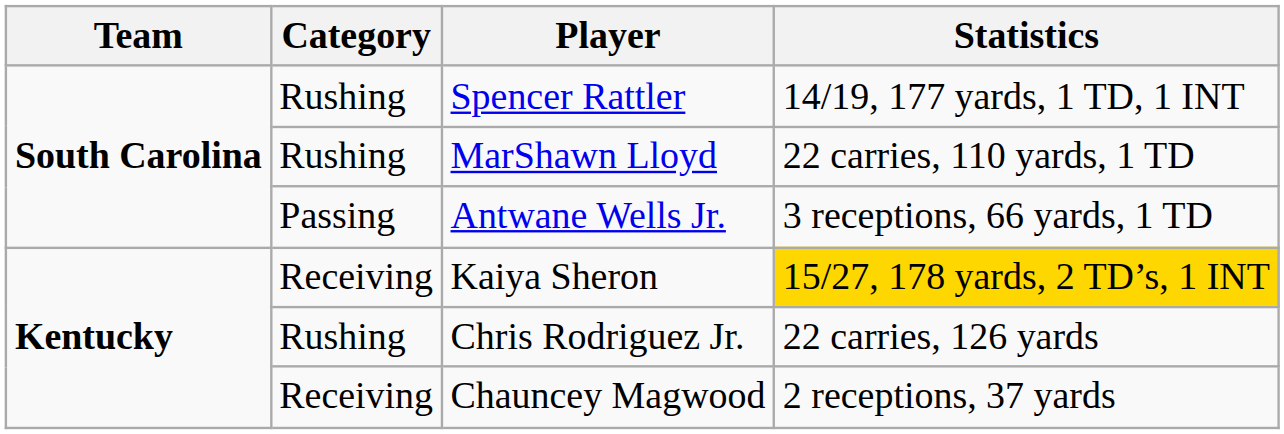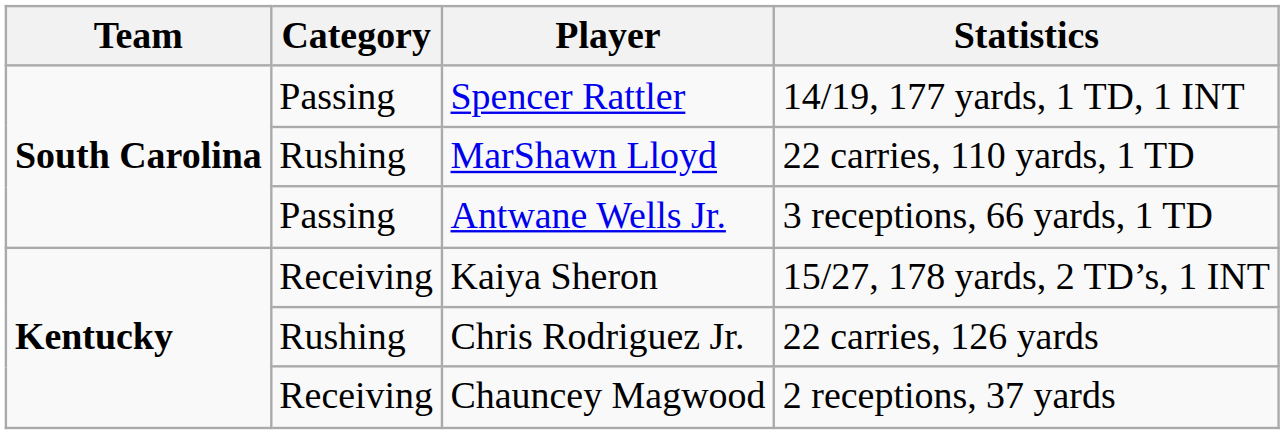(342, 95) Rushing -> (337, 95) Passing
(1026, 276) gold background -> (1026, 276) no background
